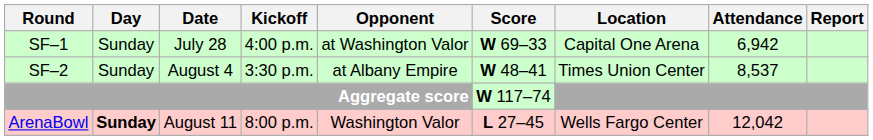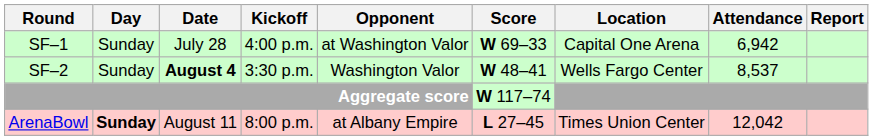(200, 70) normal -> (200, 70) bold
(395, 70) at Albany Empire -> (395, 70) Washington Valor
(632, 70) Times Union Center -> (632, 70) Wells Fargo Center
(395, 123) Washington Valor -> (395, 123) at Albany Empire
(632, 123) Wells Fargo Center -> (632, 123) Times Union Center
